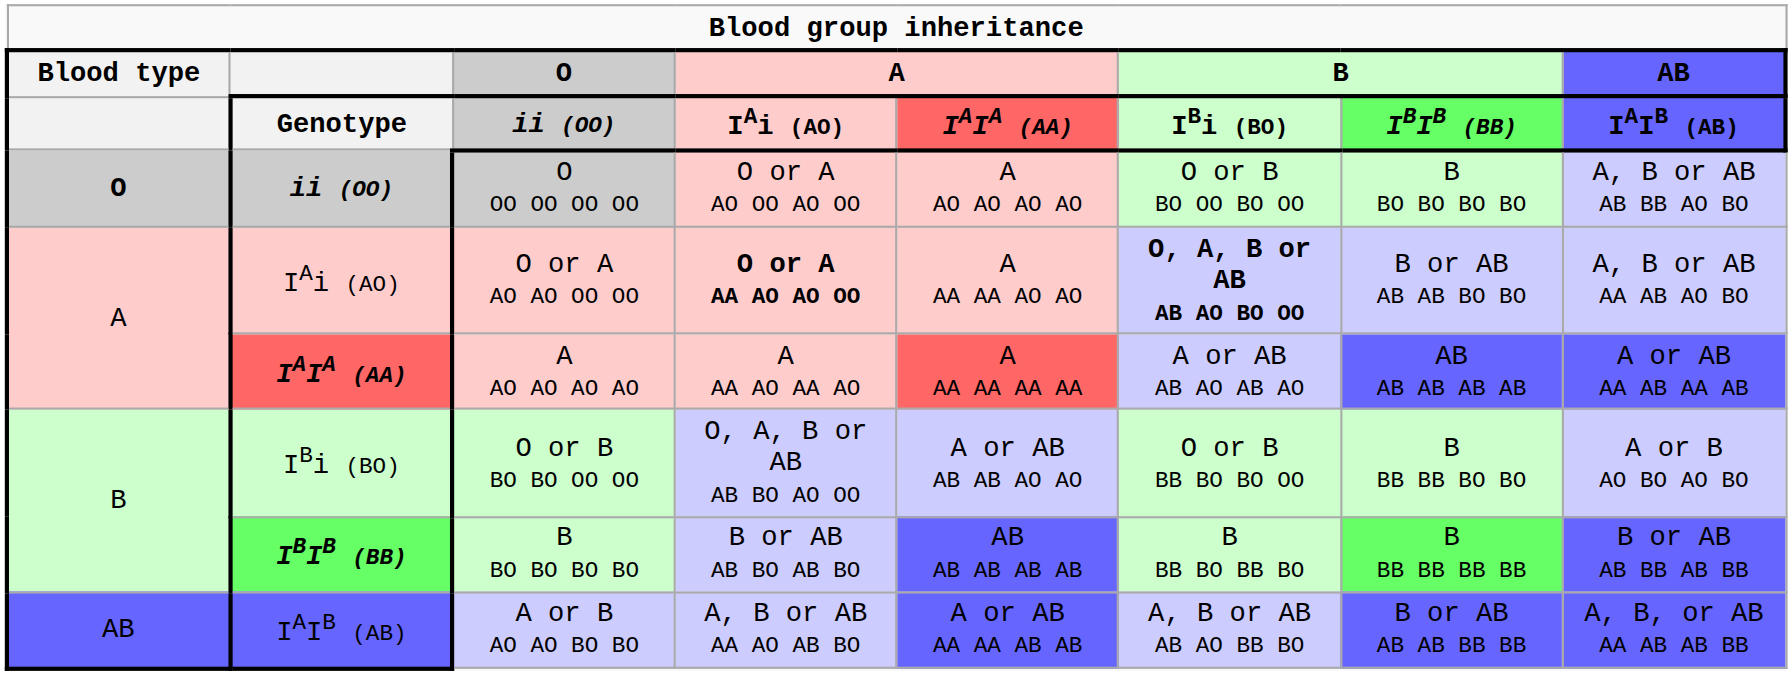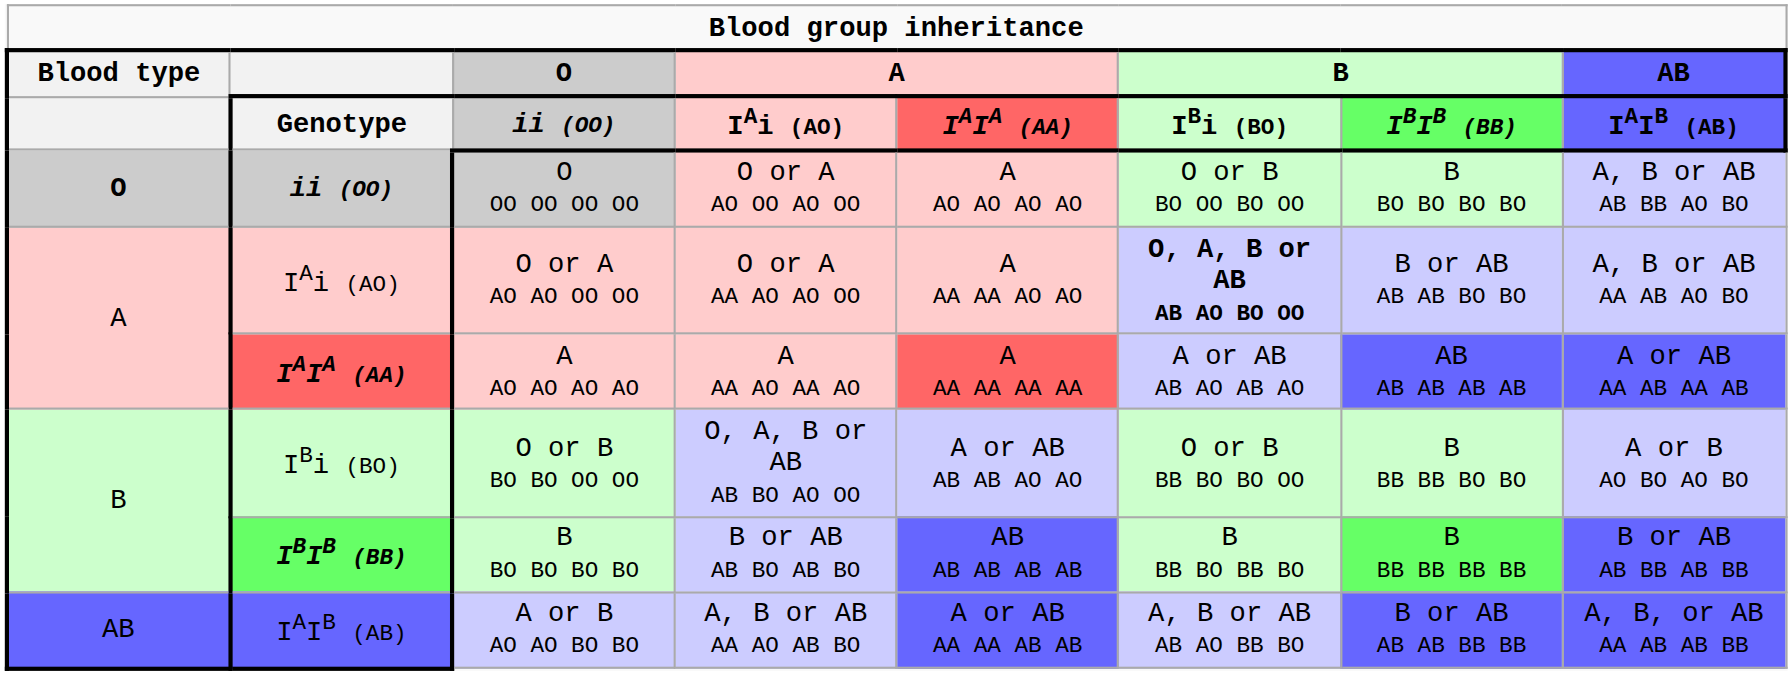(786, 280) bold -> (786, 279) normal
